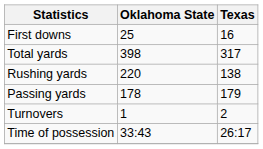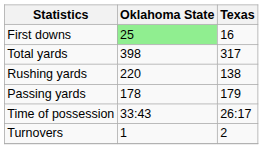(127, 34) no background -> (127, 34) lightgreen background
rows swapped: (35, 113) <-> (61, 133)
